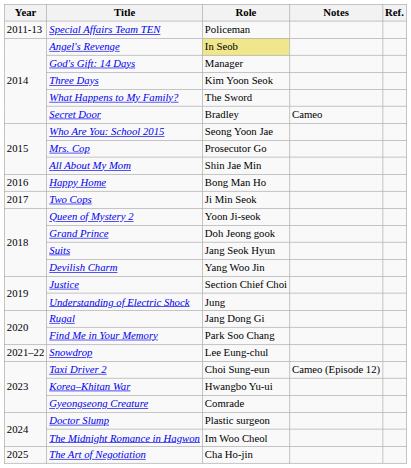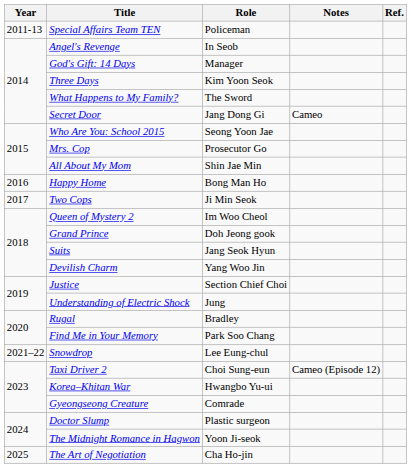(221, 47) khaki background -> (221, 47) no background
(222, 115) Bradley -> (235, 115) Jang Dong Gi
(233, 217) Yoon Ji-seok -> (236, 217) Im Woo Cheol
(235, 319) Jang Dong Gi -> (222, 319) Bradley
(236, 438) Im Woo Cheol -> (233, 438) Yoon Ji-seok
